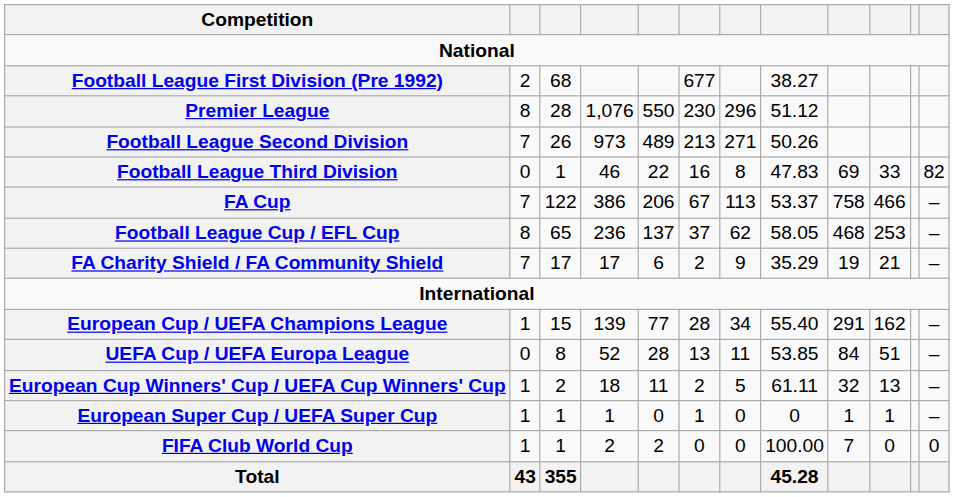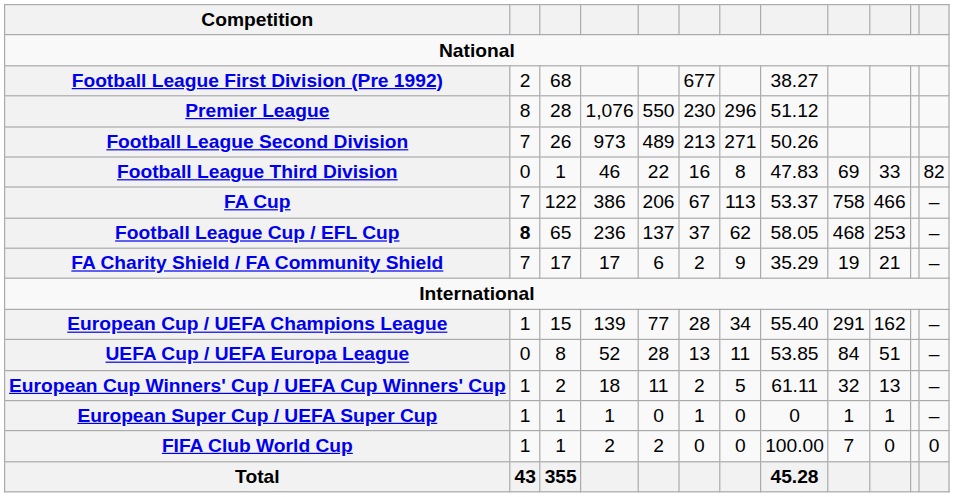(525, 232) normal -> (525, 232) bold
